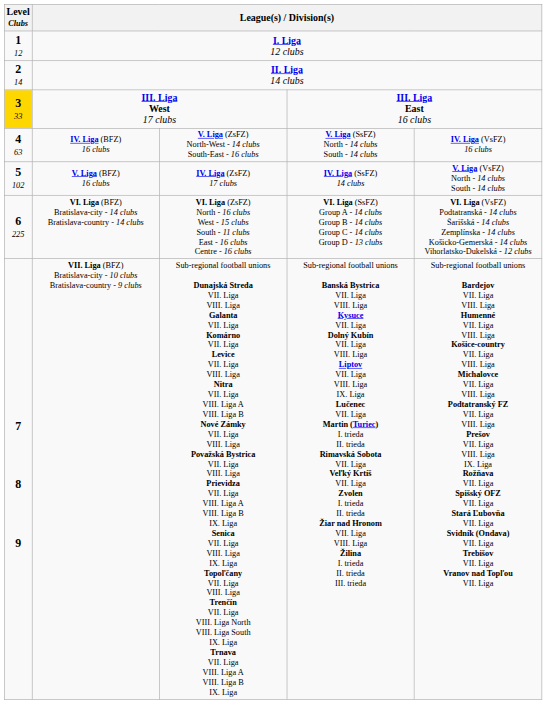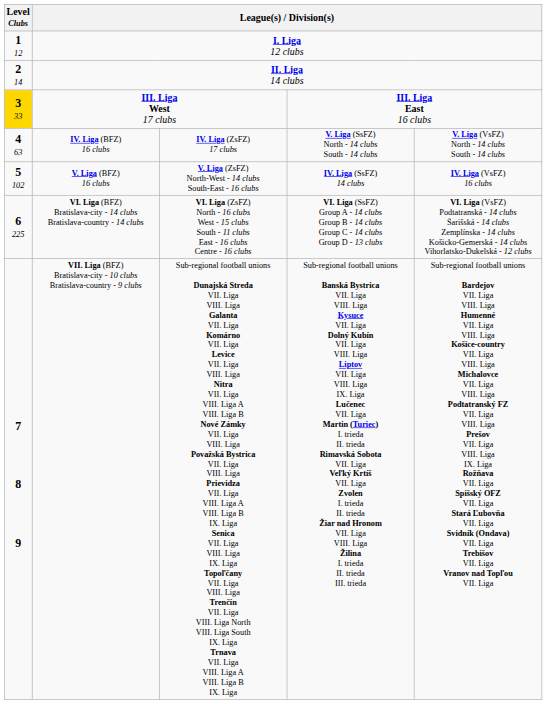(223, 145) V. Liga (ZsFZ) North-West - 14 clubs South-East - 16 clubs -> (223, 145) IV. Liga (ZsFZ) 17 clubs
(478, 145) IV. Liga (VsFZ) 16 clubs -> (478, 145) V. Liga (VsFZ) North - 14 clubs South - 14 clubs
(223, 178) IV. Liga (ZsFZ) 17 clubs -> (223, 178) V. Liga (ZsFZ) North-West - 14 clubs South-East - 16 clubs
(478, 178) V. Liga (VsFZ) North - 14 clubs South - 14 clubs -> (478, 178) IV. Liga (VsFZ) 16 clubs
